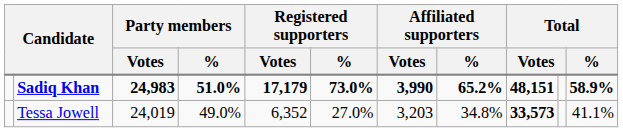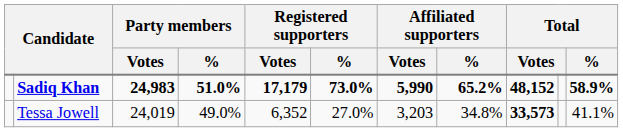(415, 87) 3,990 -> (415, 87) 5,990
(532, 87) 48,151 -> (532, 87) 48,152
